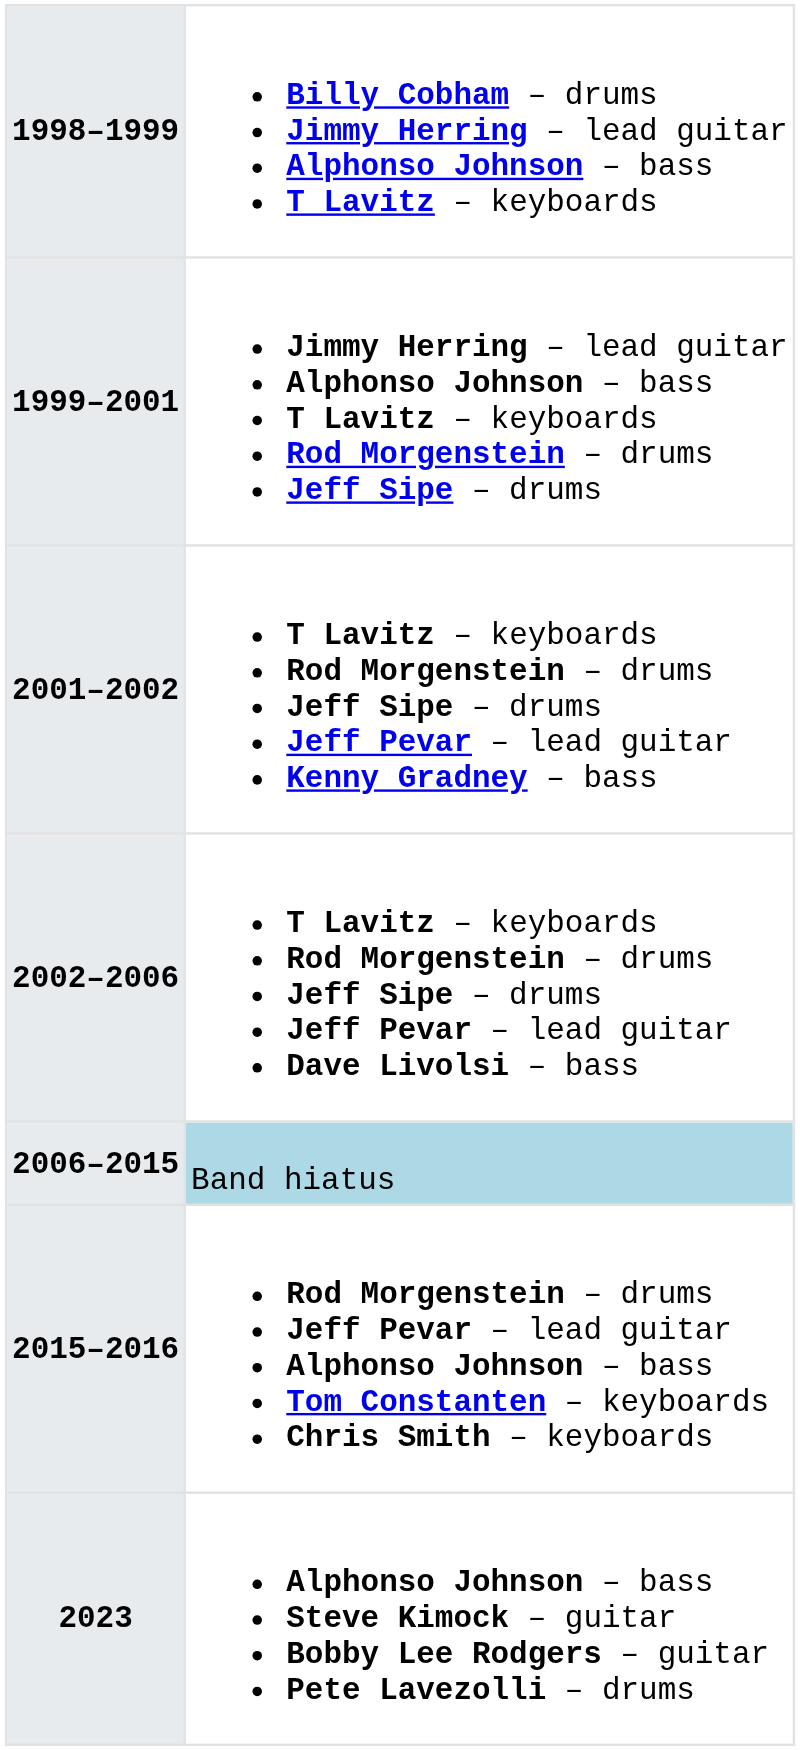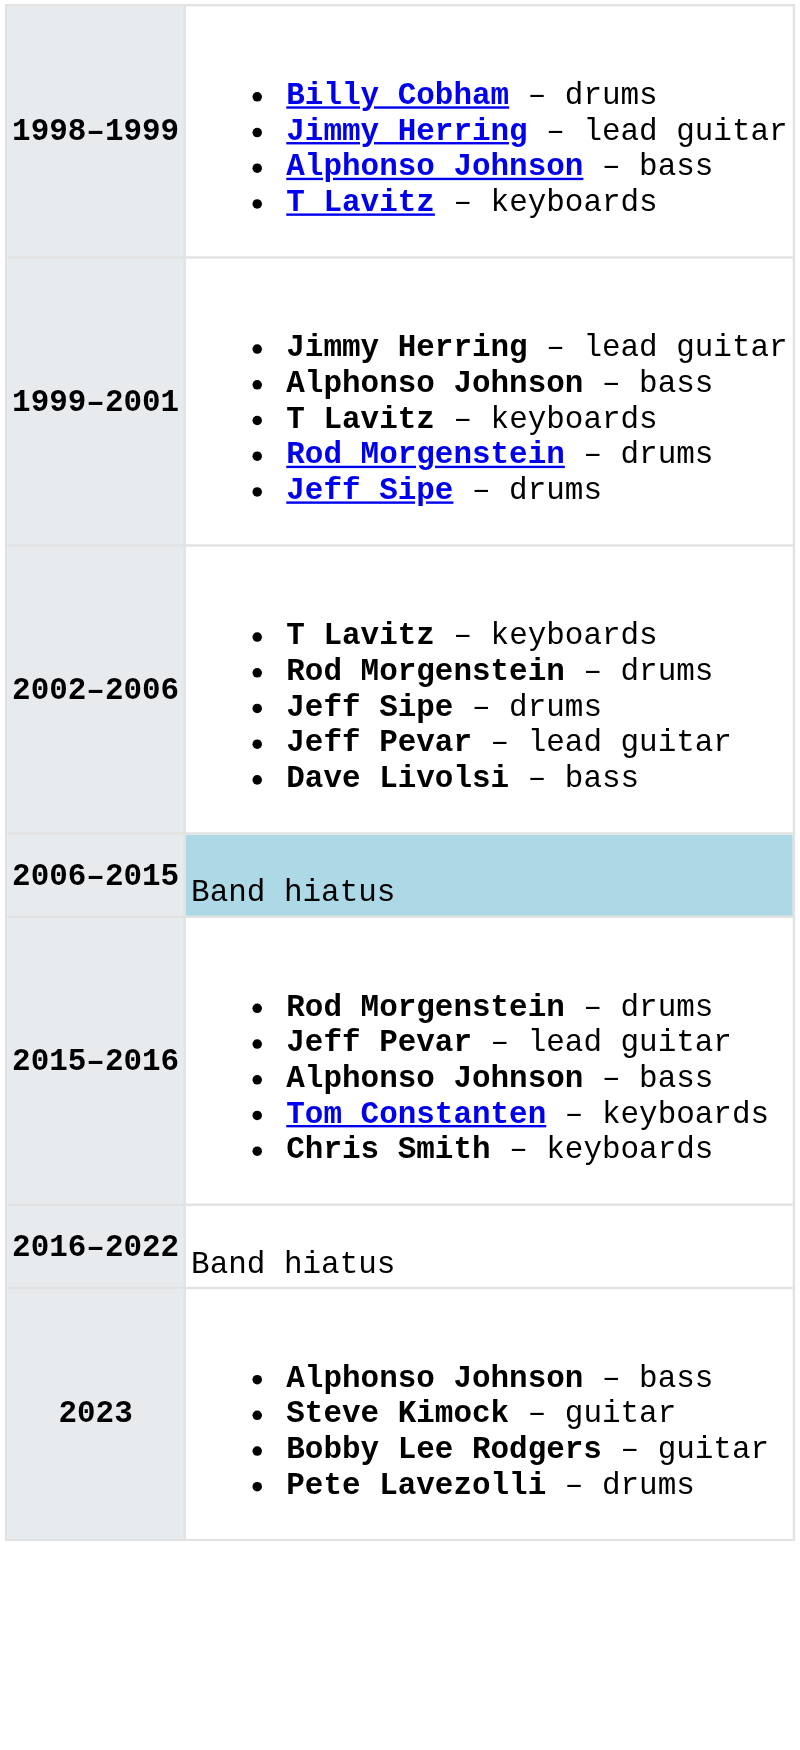- row: (96, 689)
+ row: (96, 1246)
